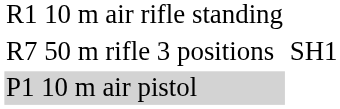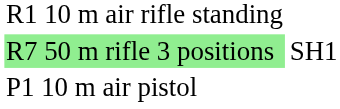(140, 50) no background -> (140, 50) lightgreen background
(102, 87) lightgrey background -> (102, 87) no background
